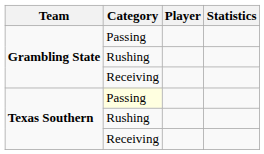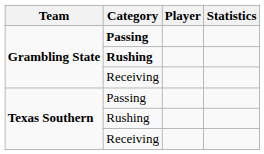(126, 36) normal -> (127, 36) bold
(128, 56) normal -> (129, 56) bold
(126, 97) lightyellow background -> (126, 97) no background
